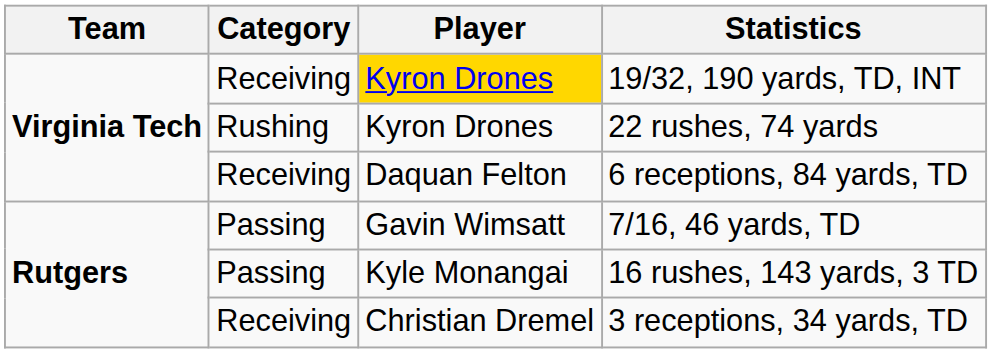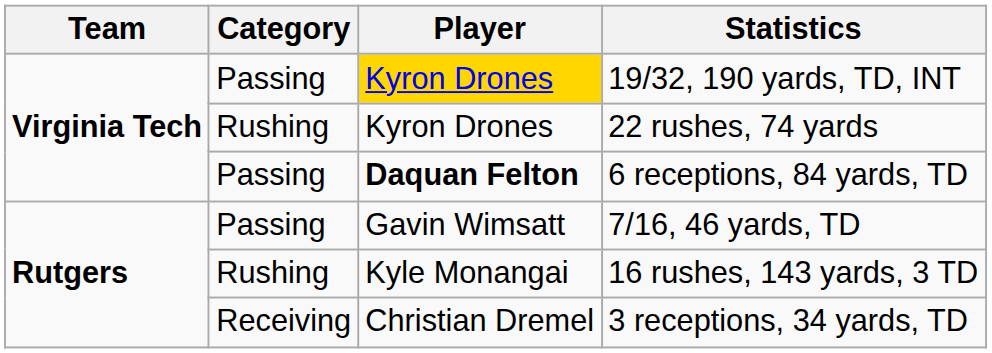(284, 78) Receiving -> (271, 78) Passing
(284, 175) Receiving -> (271, 175) Passing
(466, 175) normal -> (472, 175) bold
(271, 273) Passing -> (273, 273) Rushing
